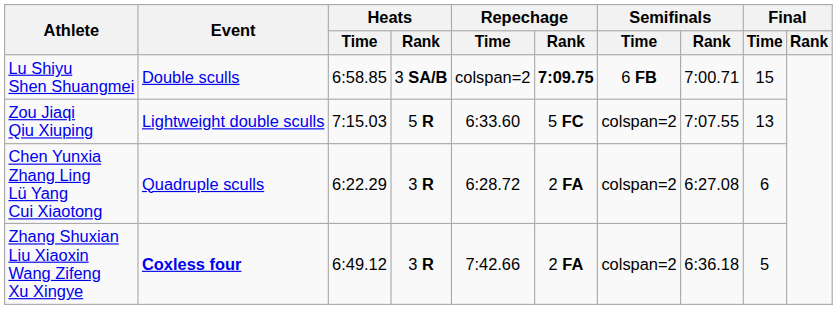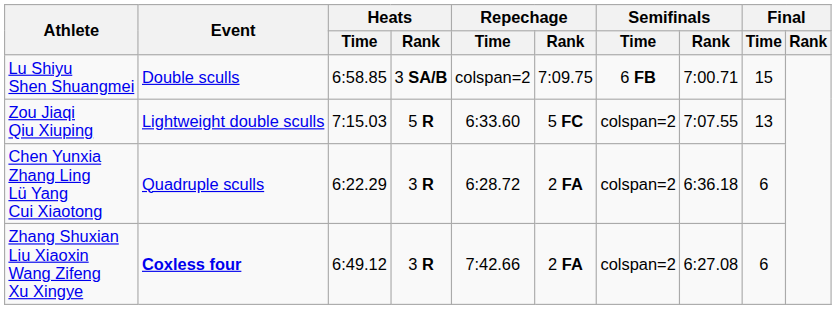(566, 77) bold -> (565, 77) normal
(712, 184) 6:27.08 -> (711, 184) 6:36.18
(712, 265) 6:36.18 -> (711, 265) 6:27.08
(765, 265) 5 -> (764, 265) 6
